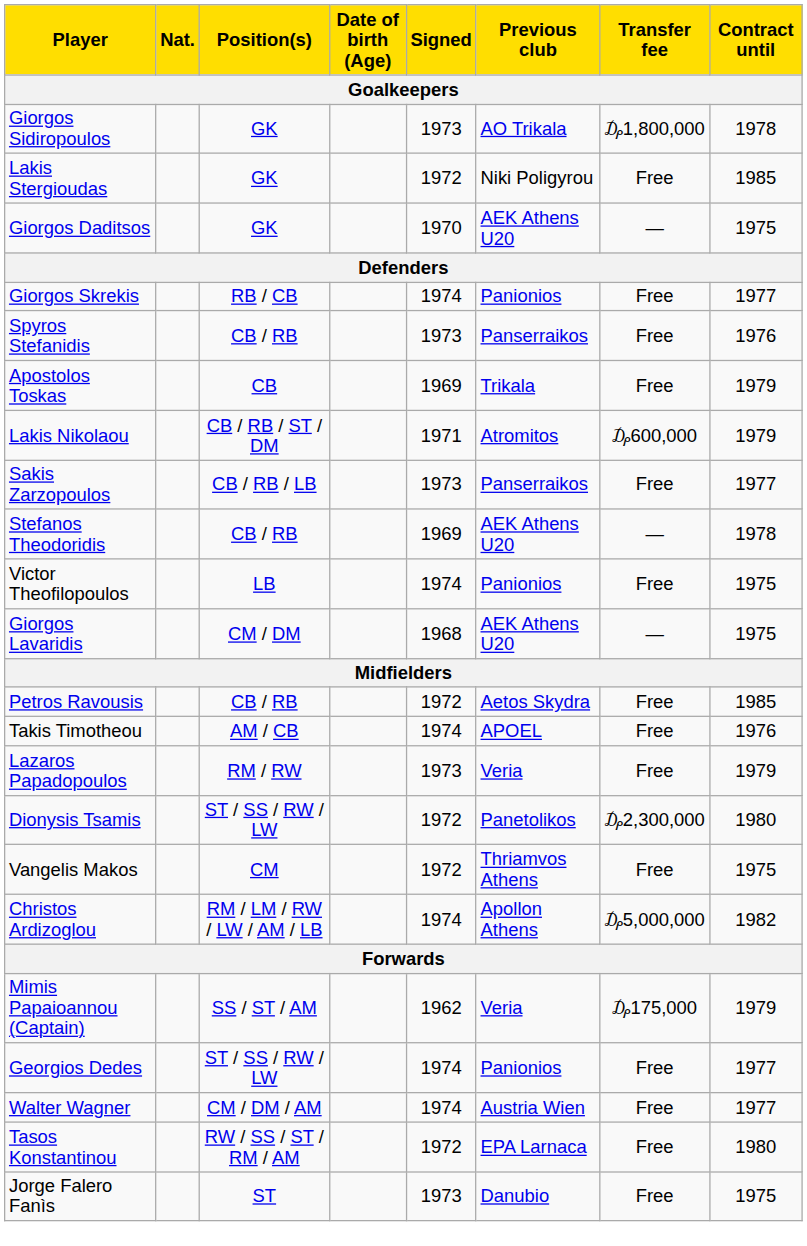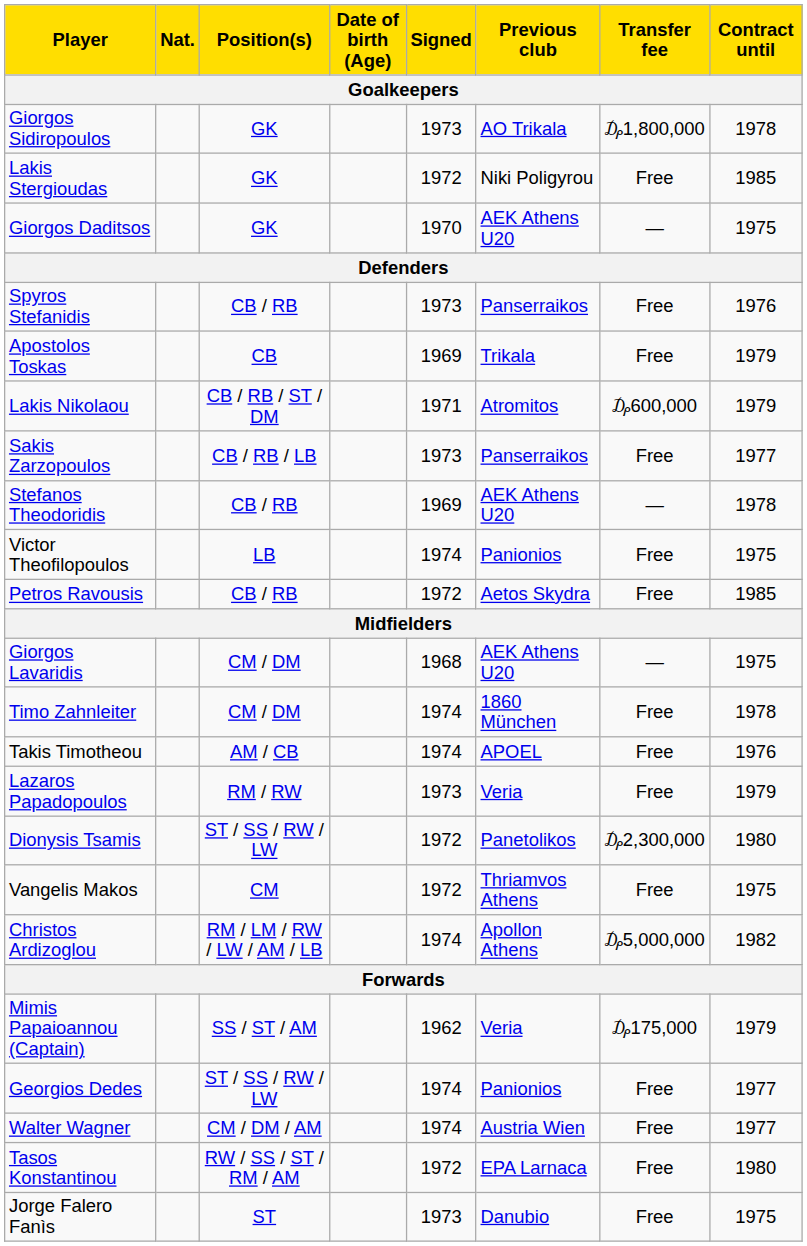- row: (74, 297)
rows swapped: (76, 702) <-> (46, 634)
+ row: (73, 712)
